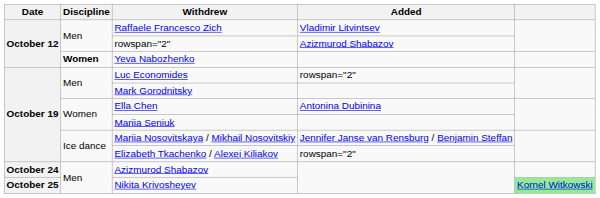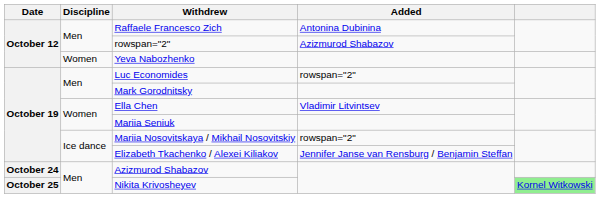(340, 28) Vladimir Litvintsev -> (340, 28) Antonina Dubinina
(81, 59) bold -> (80, 59) normal
(340, 106) Antonina Dubinina -> (340, 106) Vladimir Litvintsev
(406, 138) Jennifer Janse van Rensburg / Benjamin Steffan -> (328, 138) rowspan="2"
(328, 153) rowspan="2" -> (406, 153) Jennifer Janse van Rensburg / Benjamin Steffan
